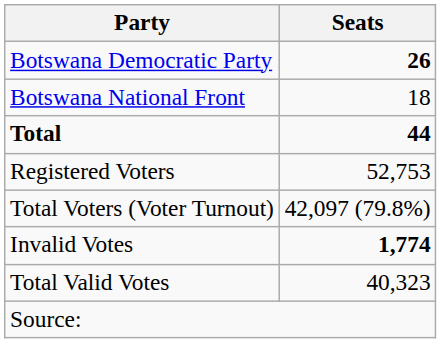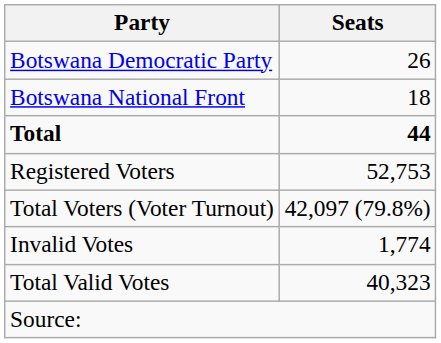(419, 60) bold -> (419, 60) normal
(404, 245) bold -> (404, 245) normal
